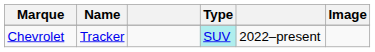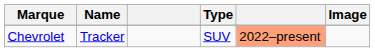(217, 36) paleturquoise background -> (217, 36) no background
(280, 36) no background -> (280, 36) lightsalmon background
